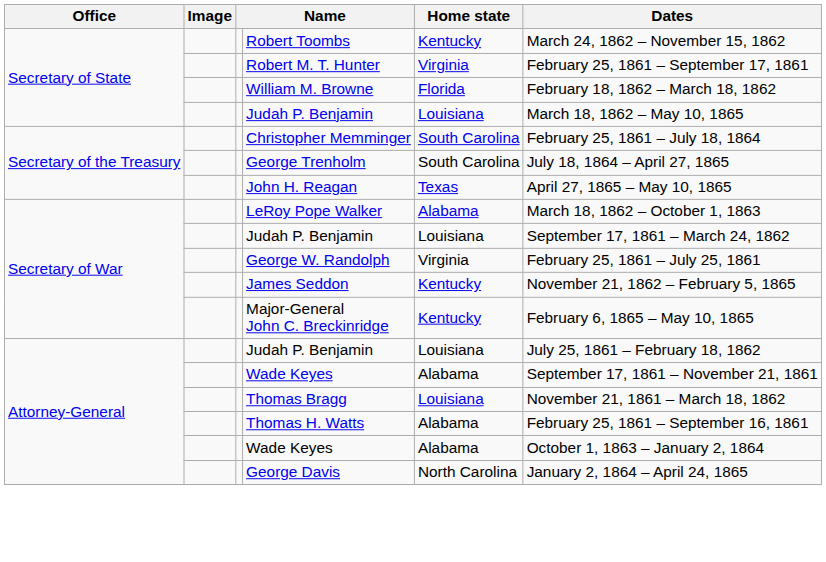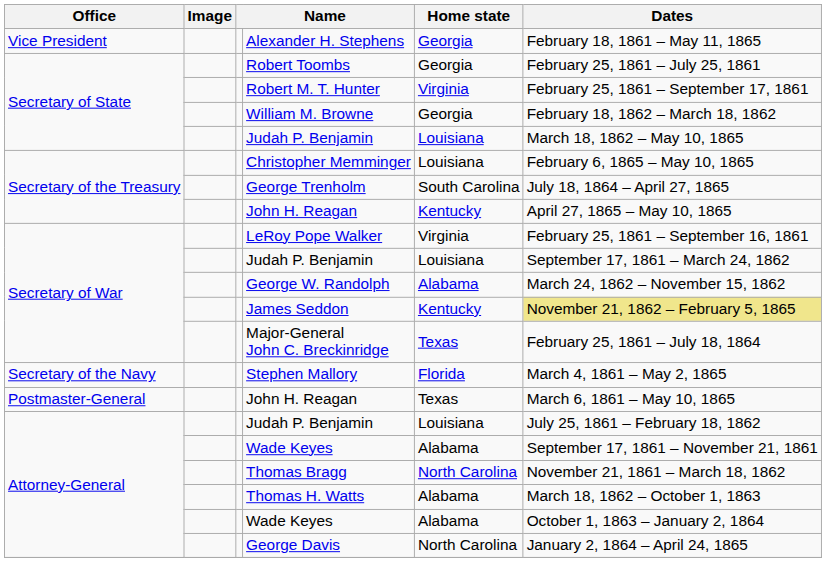+ row: (57, 41)
(450, 41) Kentucky -> (445, 65) Georgia
(656, 41) March 24, 1862 – November 15, 1862 -> (644, 65) February 25, 1861 – July 25, 1861
(441, 89) Florida -> (445, 114) Georgia
(469, 138) South Carolina -> (451, 162) Louisiana
(644, 138) February 25, 1861 – July 18, 1864 -> (640, 162) February 6, 1865 – May 10, 1865
(438, 187) Texas -> (450, 211) Kentucky
(448, 211) Alabama -> (443, 235) Virginia
(644, 211) March 18, 1862 – October 1, 1863 -> (668, 235) February 25, 1861 – September 16, 1861
(443, 260) Virginia -> (448, 284) Alabama
(644, 260) February 25, 1861 – July 25, 1861 -> (656, 284) March 24, 1862 – November 15, 1862
(661, 284) no background -> (661, 308) khaki background
(450, 317) Kentucky -> (438, 342) Texas
(640, 317) February 6, 1865 – May 10, 1865 -> (644, 342) February 25, 1861 – July 18, 1864
+ row: (82, 374)
+ row: (77, 399)
(451, 399) Louisiana -> (467, 472) North Carolina
(668, 423) February 25, 1861 – September 16, 1861 -> (644, 496) March 18, 1862 – October 1, 1863
